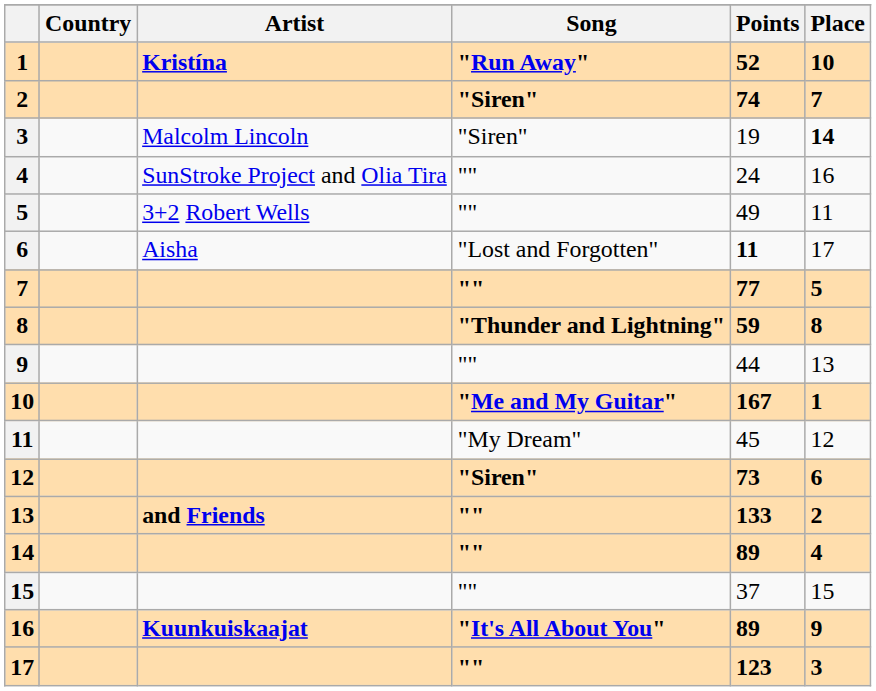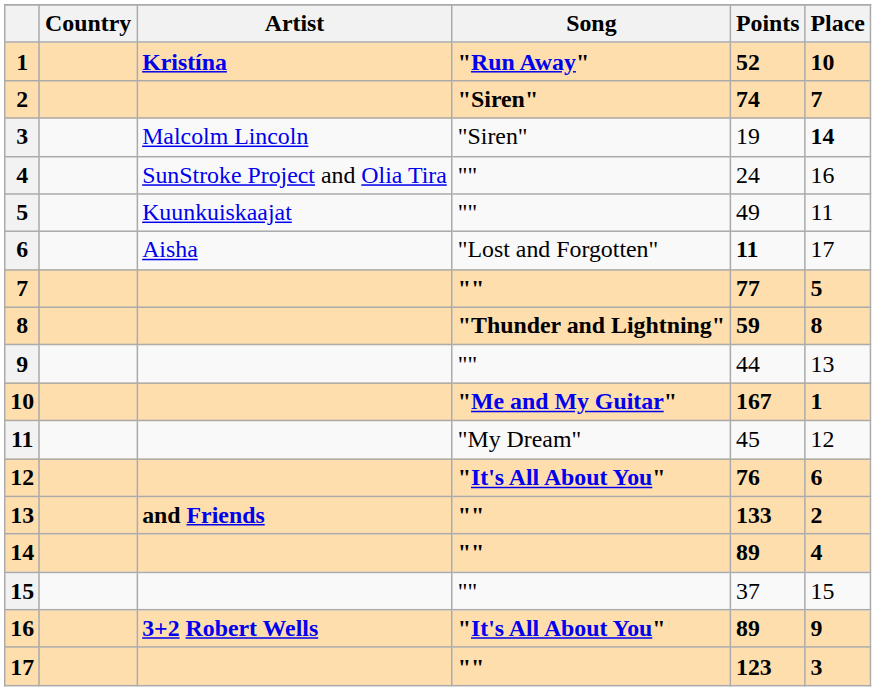(226, 212) 3+2 Robert Wells -> (217, 212) Kuunkuiskaajat
(498, 477) "Siren" -> (562, 477) "It's All About You"
(748, 477) 73 -> (748, 477) 76
(225, 628) Kuunkuiskaajat -> (230, 628) 3+2 Robert Wells
